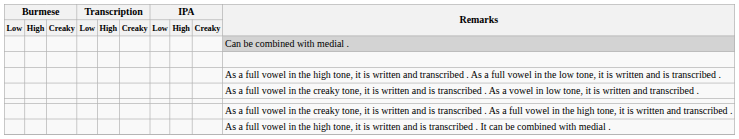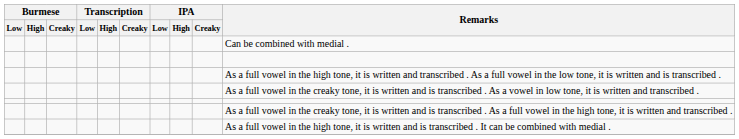(287, 43) lightgrey background -> (287, 43) no background
